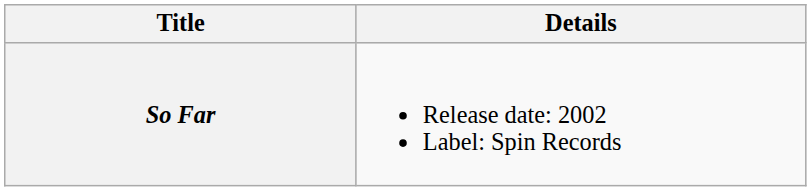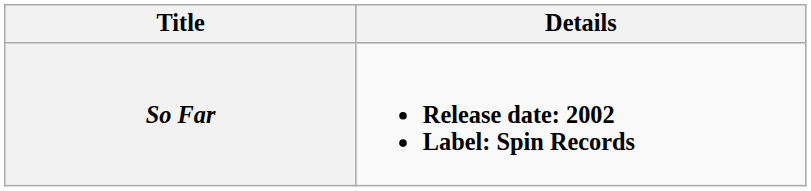(581, 128) normal -> (581, 128) bold
